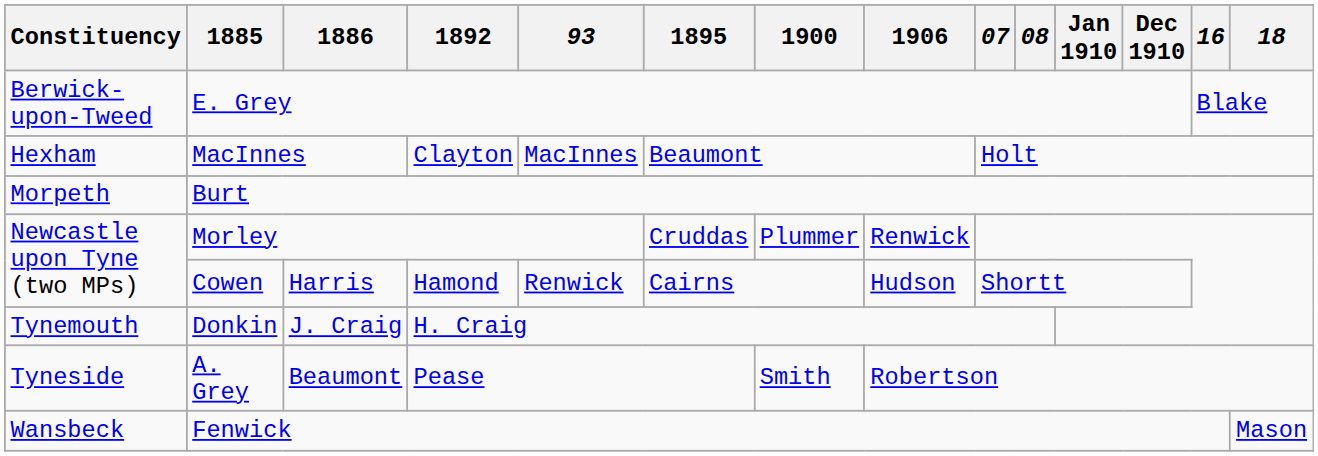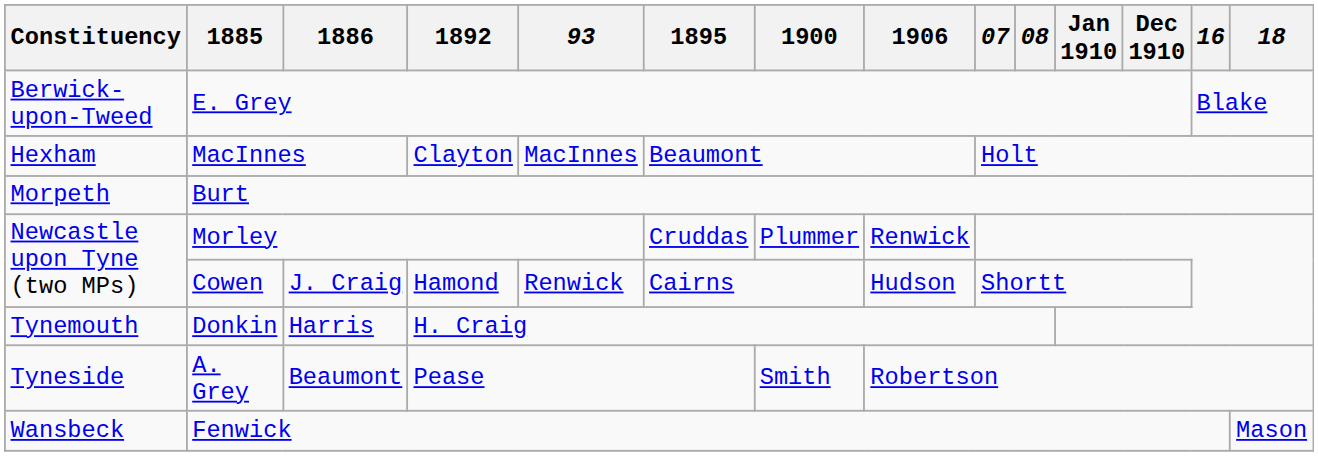(331, 284) Harris -> (345, 284) J. Craig
(345, 326) J. Craig -> (331, 326) Harris
